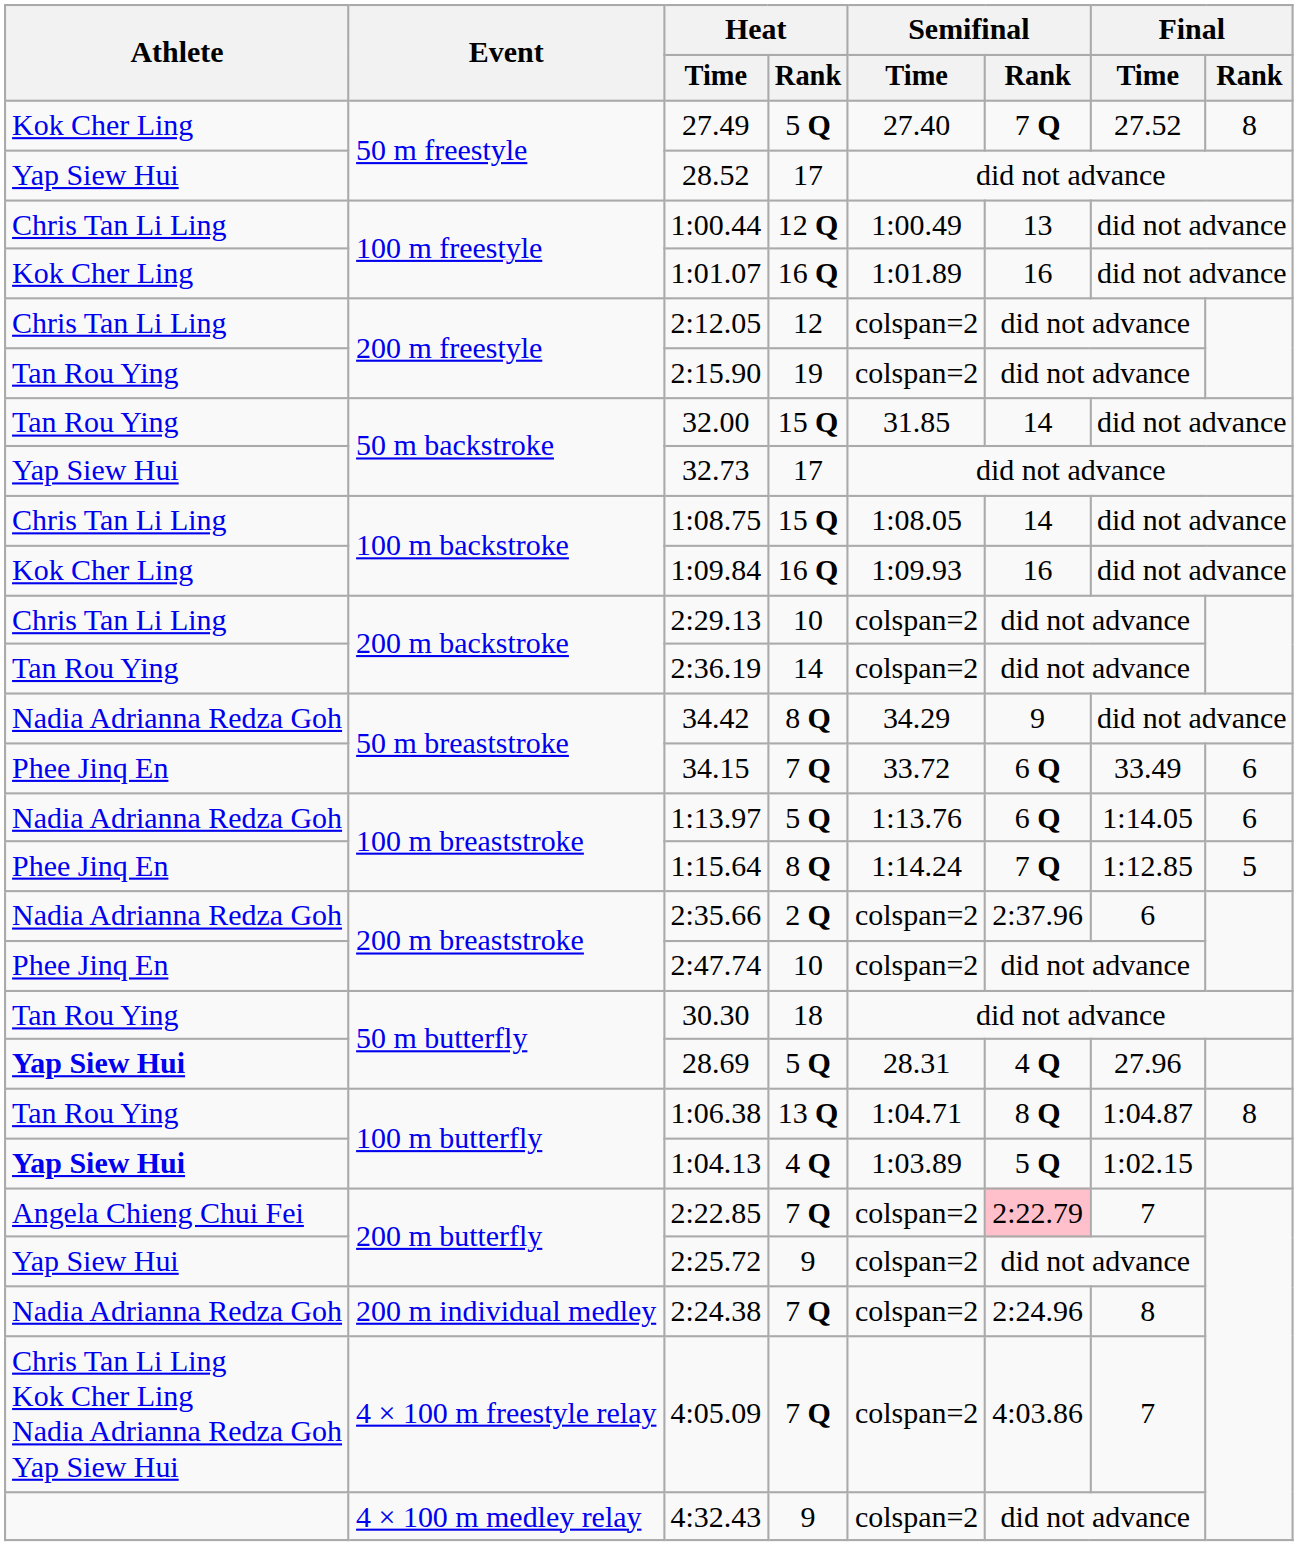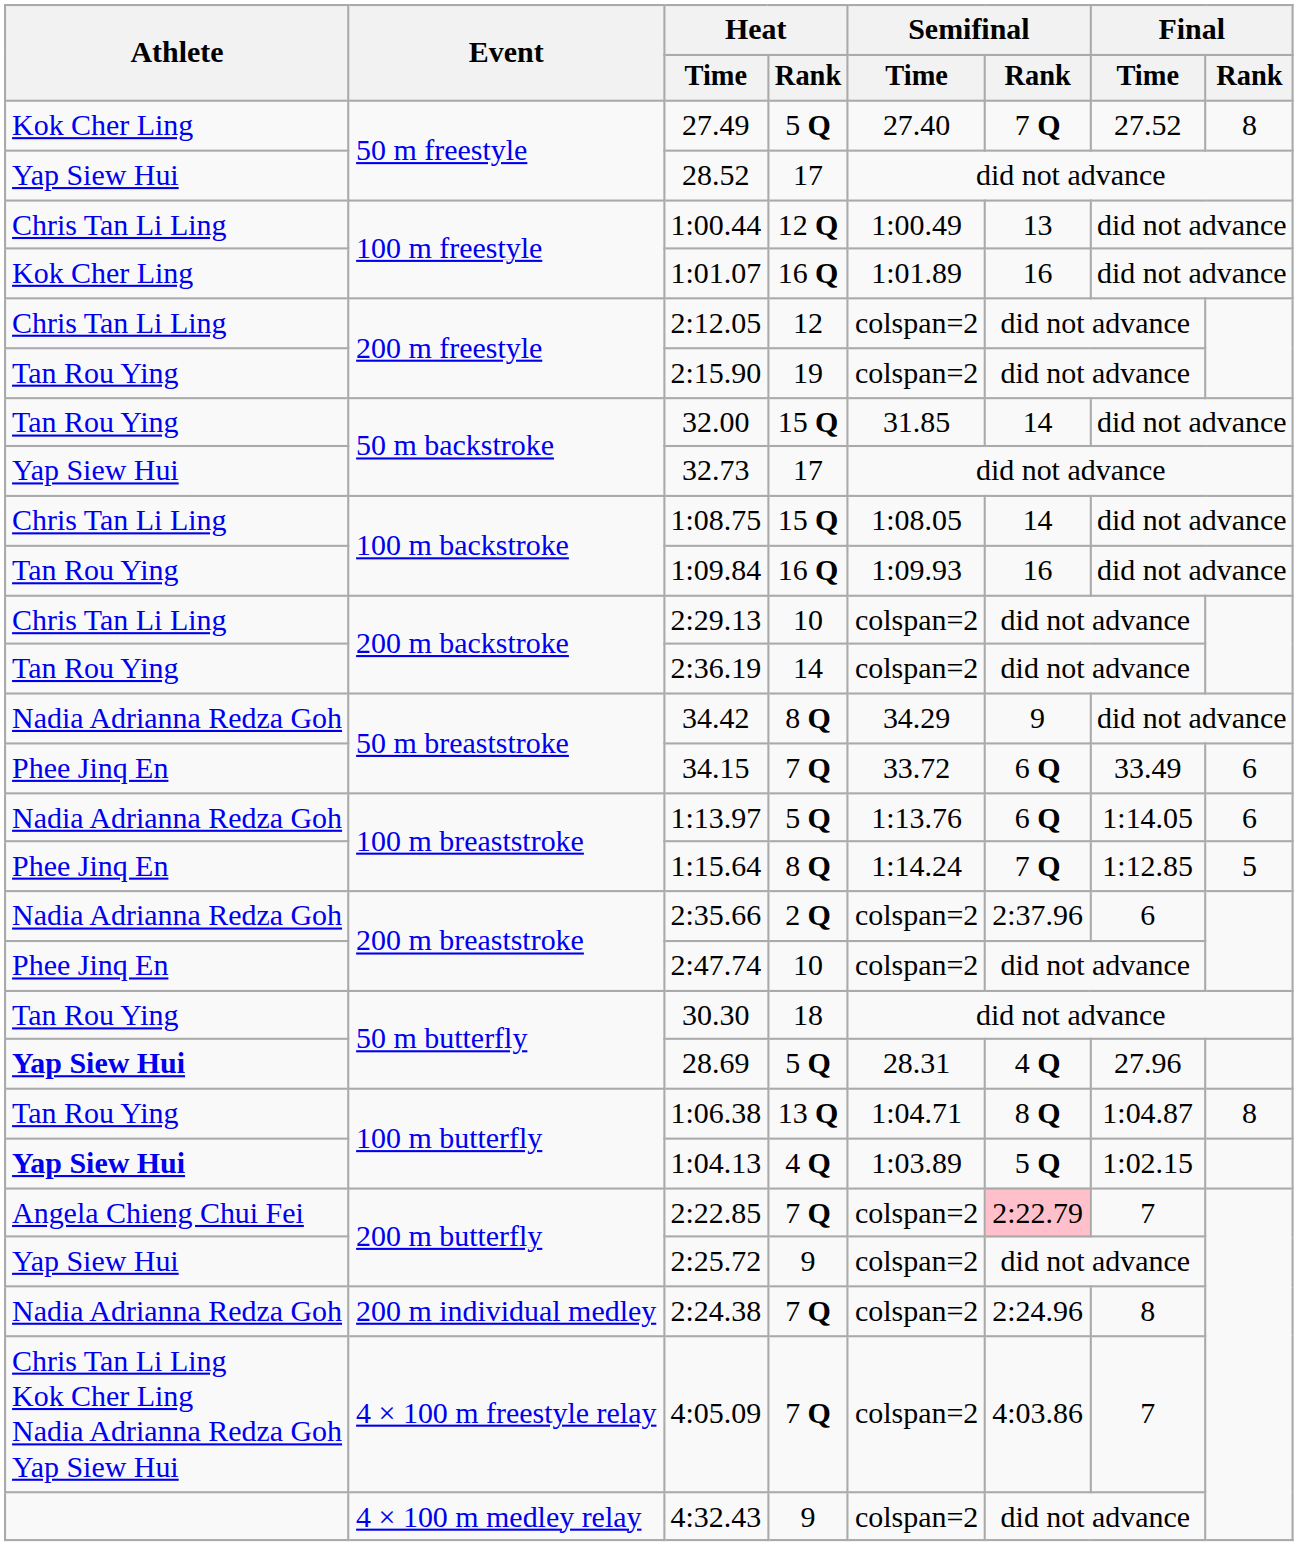(103, 570) Kok Cher Ling -> (95, 570) Tan Rou Ying
